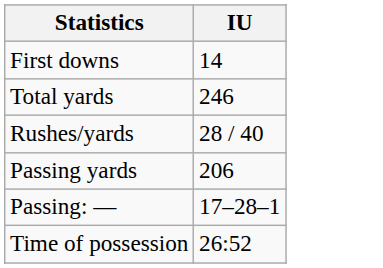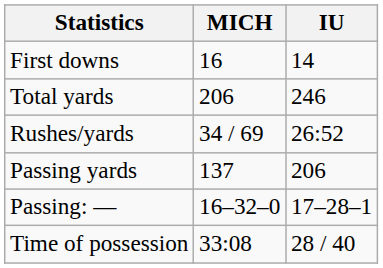+ column: (240, 23)
(231, 133) 28 / 40 -> (317, 133) 26:52
(226, 243) 26:52 -> (323, 243) 28 / 40
